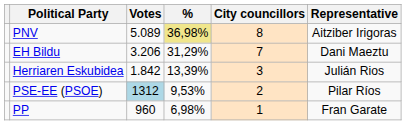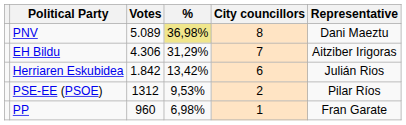(354, 33) Aitziber Irigoras -> (354, 33) Dani Maeztu
(145, 52) 3.206 -> (145, 52) 4.306
(354, 52) Dani Maeztu -> (354, 52) Aitziber Irigoras
(188, 71) 13,39% -> (188, 71) 13,42%
(260, 71) 3 -> (260, 71) 6
(145, 91) lightblue background -> (145, 91) no background
